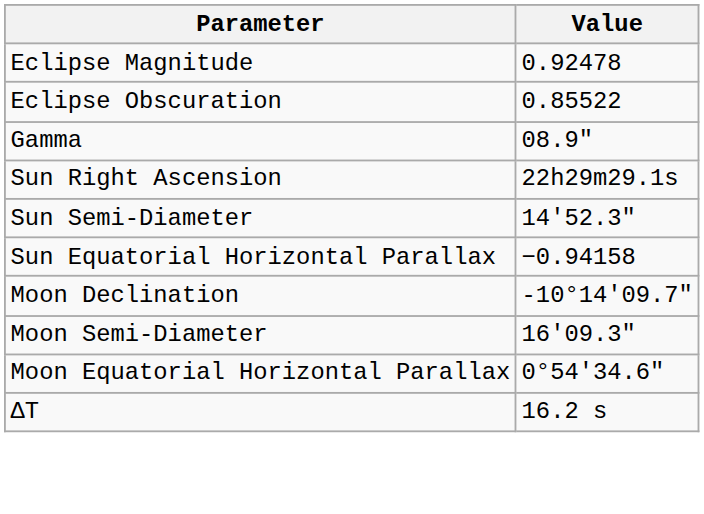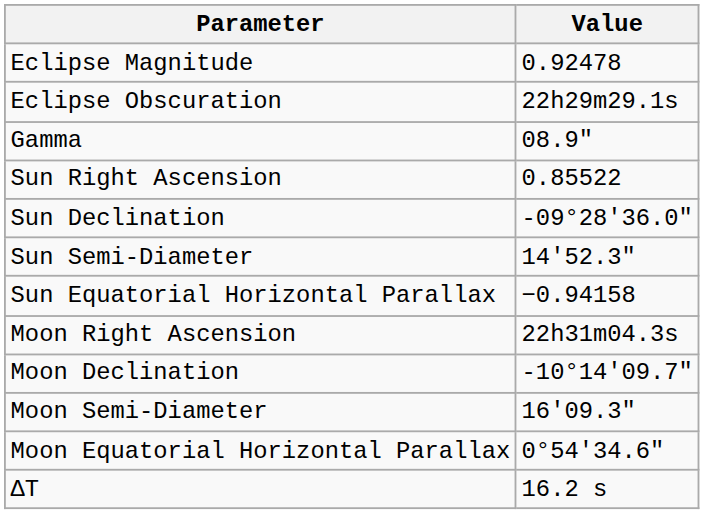(572, 102) 0.85522 -> (600, 102) 22h29m29.1s
(600, 179) 22h29m29.1s -> (572, 179) 0.85522
+ row: (118, 218)
+ row: (153, 334)
